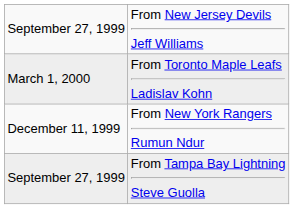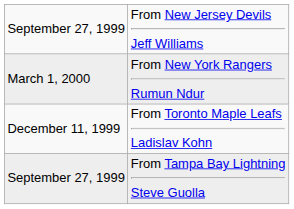(208, 79) From Toronto Maple Leafs Ladislav Kohn -> (208, 79) From New York Rangers Rumun Ndur
(208, 128) From New York Rangers Rumun Ndur -> (208, 128) From Toronto Maple Leafs Ladislav Kohn
